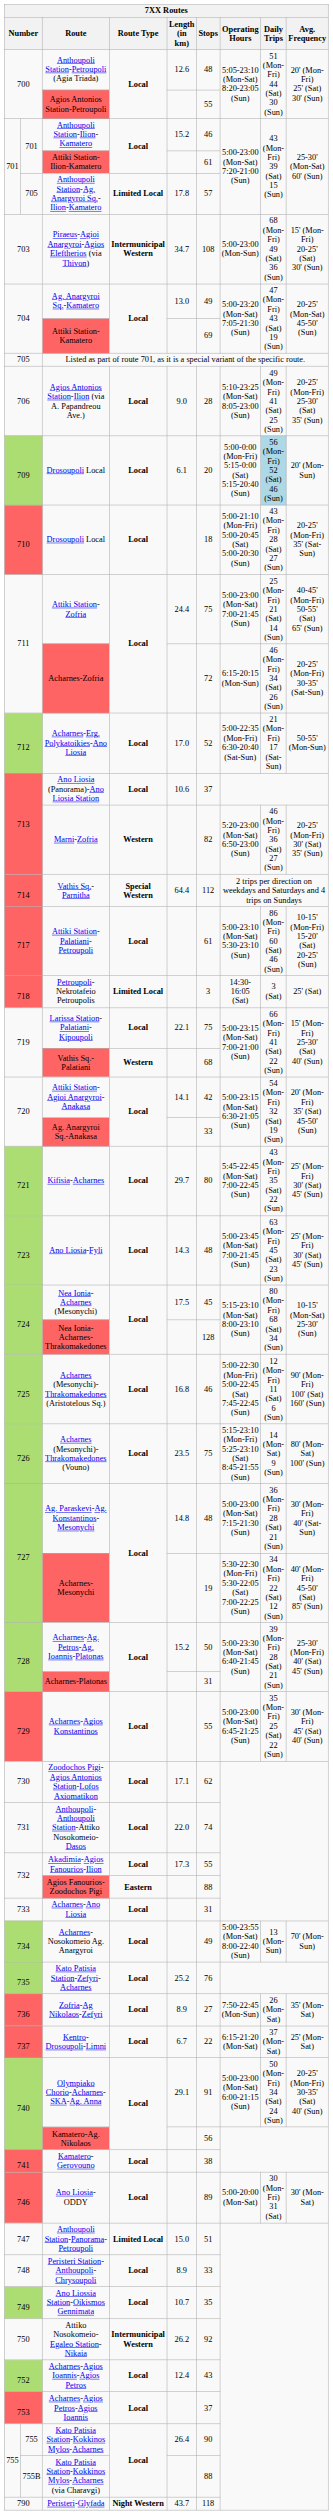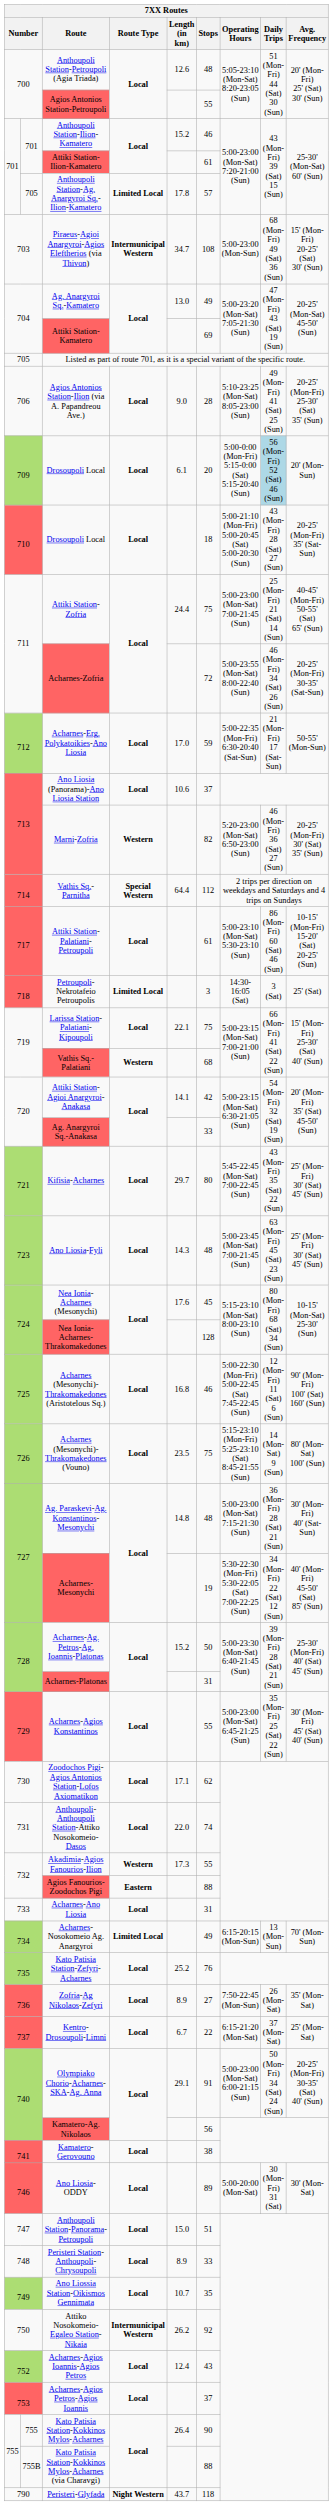(240, 678) 6:15-20:15 (Mon-Sun) -> (240, 678) 5:00-23:55 (Mon-Sat) 8:00-22:40 (Sun)
(208, 743) 52 -> (208, 743) 59
(182, 1302) 17.5 -> (182, 1302) 17.6
(138, 1864) Local -> (138, 1864) Western
(138, 1941) Local -> (138, 1936) Limited Local
(240, 1941) 5:00-23:55 (Mon-Sat) 8:00-22:40 (Sun) -> (240, 1936) 6:15-20:15 (Mon-Sun)
(138, 2239) Limited Local -> (138, 2229) Local
